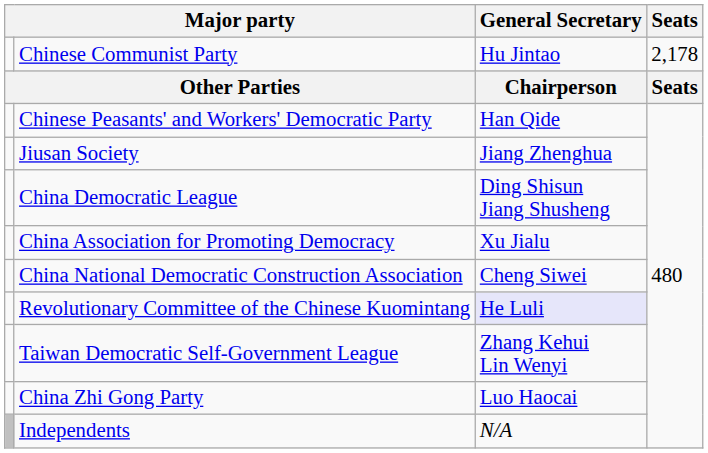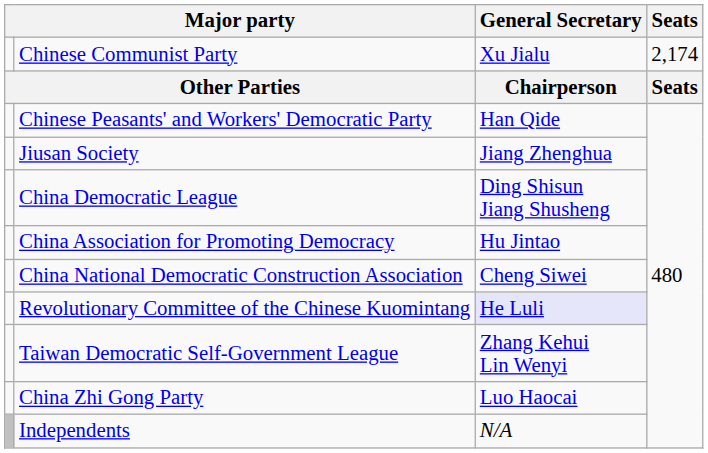(520, 53) Hu Jintao -> (515, 53) Xu Jialu
(675, 53) 2,178 -> (675, 53) 2,174
(515, 242) Xu Jialu -> (520, 242) Hu Jintao
